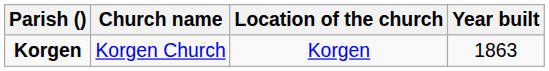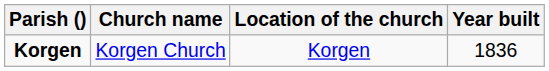(496, 50) 1863 -> (496, 50) 1836
